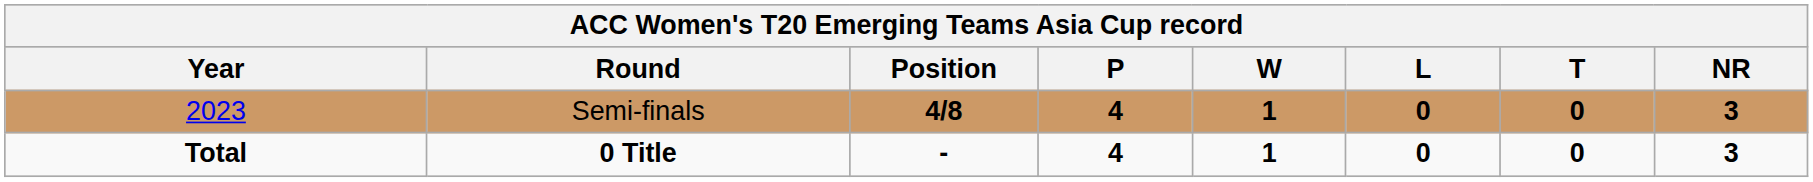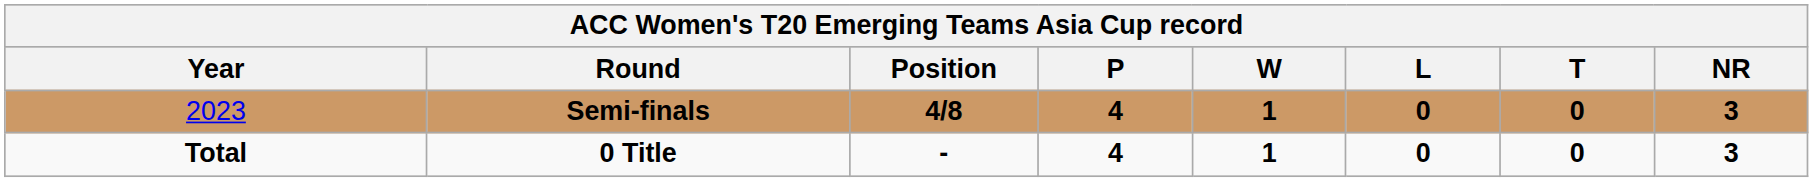(638, 111) normal -> (638, 111) bold
